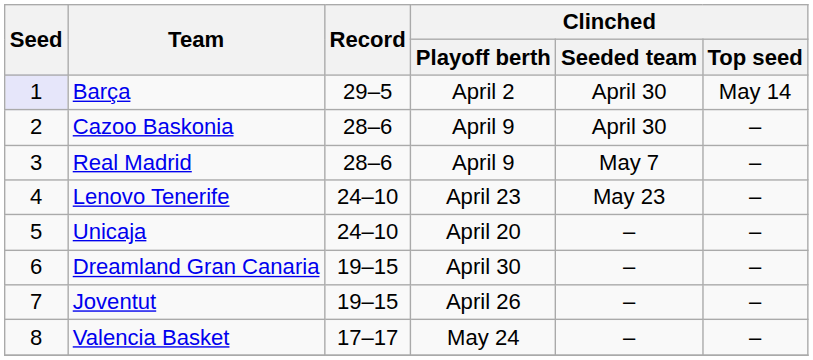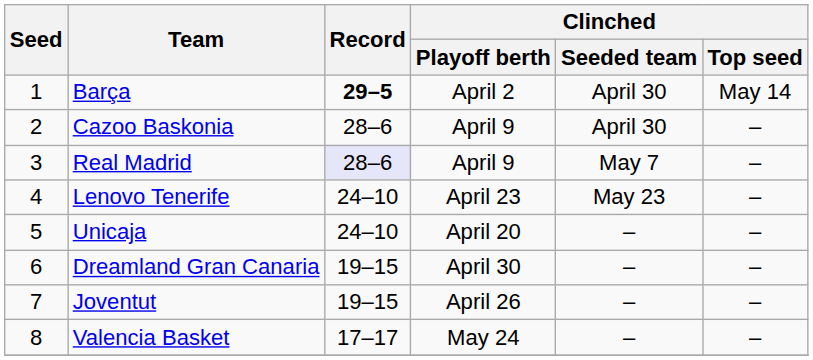(36, 92) lavender background -> (36, 92) no background
(368, 92) normal -> (368, 92) bold
(368, 162) no background -> (368, 162) lavender background
